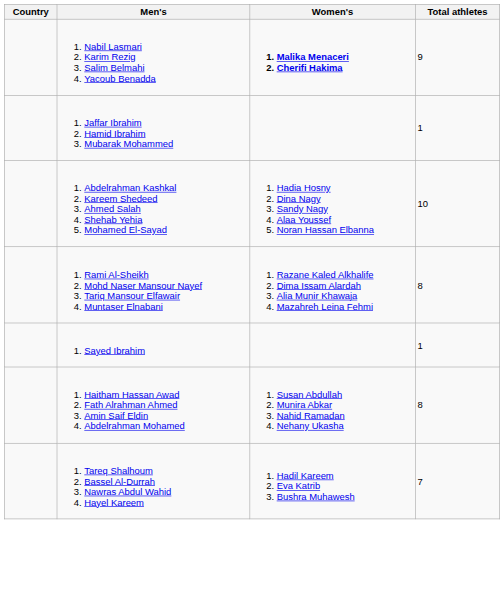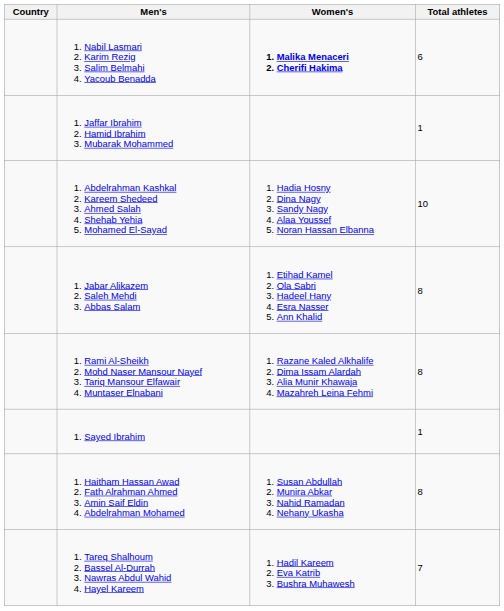(420, 57) 9 -> (420, 57) 6
+ row: (153, 296)
